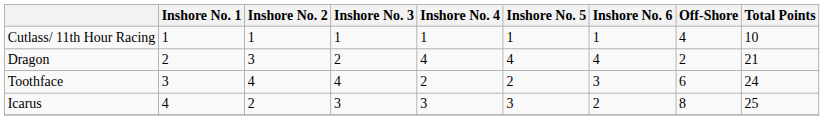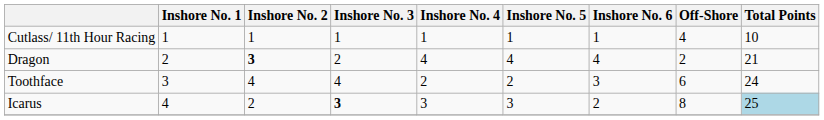(251, 59) normal -> (251, 59) bold
(338, 103) normal -> (338, 103) bold
(752, 103) no background -> (752, 103) lightblue background
